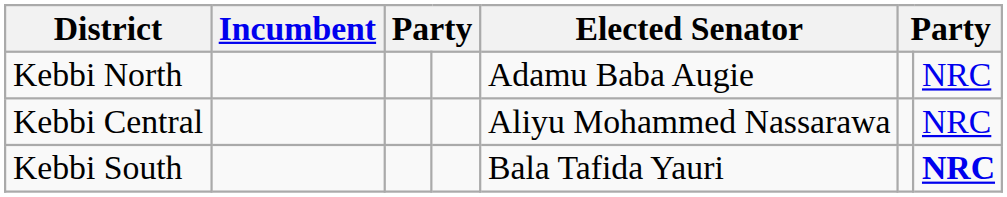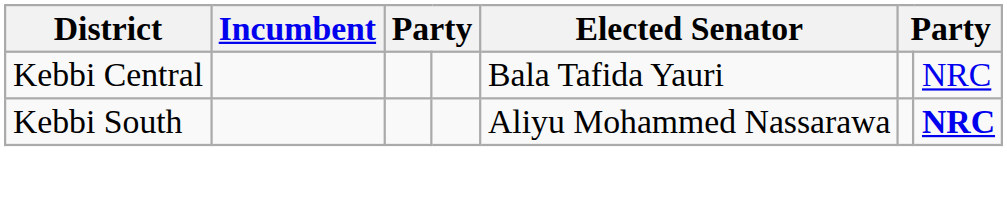- row: (98, 74)
(689, 121) Aliyu Mohammed Nassarawa -> (606, 74) Bala Tafida Yauri
(606, 168) Bala Tafida Yauri -> (689, 121) Aliyu Mohammed Nassarawa
